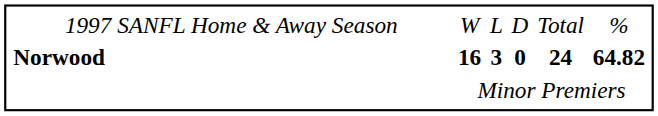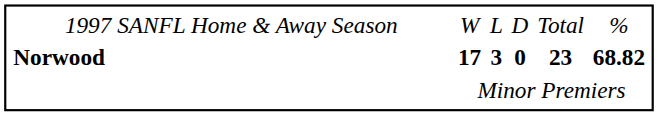(470, 58) 16 -> (470, 58) 17
(561, 58) 24 -> (561, 58) 23
(619, 58) 64.82 -> (619, 58) 68.82
